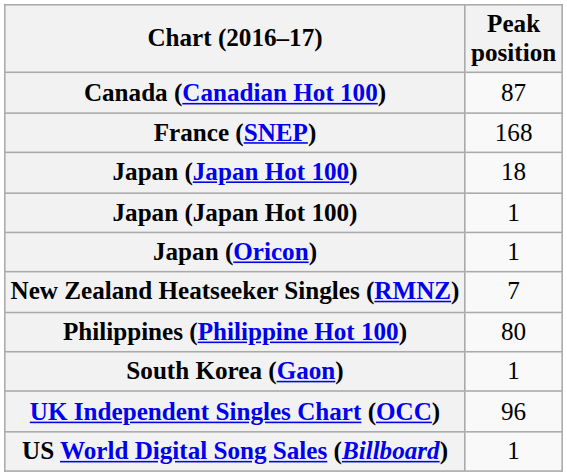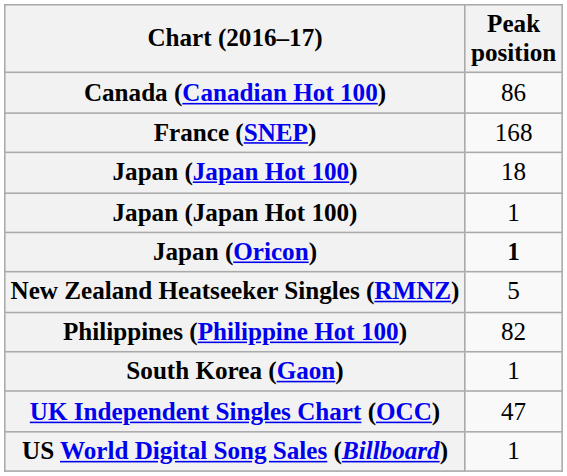(514, 92) 87 -> (514, 92) 86
(514, 251) normal -> (514, 251) bold
(514, 291) 7 -> (514, 291) 5
(514, 331) 80 -> (514, 331) 82
(514, 411) 96 -> (514, 411) 47
